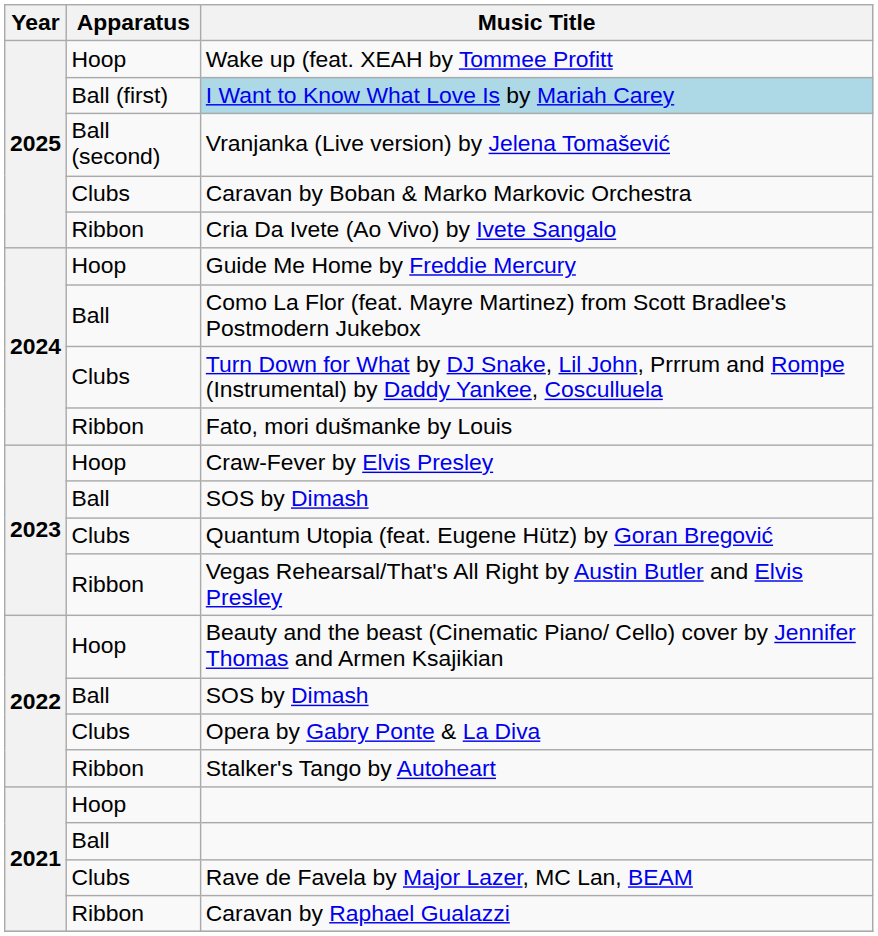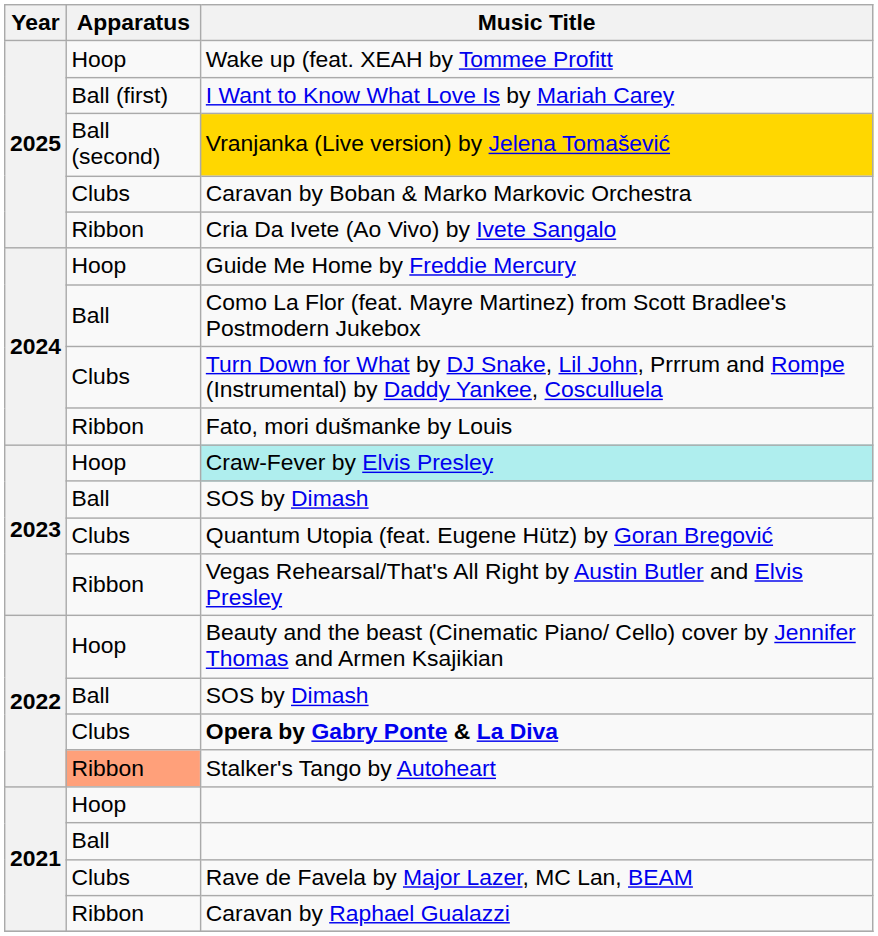(440, 95) lightblue background -> (440, 95) no background
(438, 144) no background -> (438, 144) gold background
(350, 462) no background -> (350, 462) paleturquoise background
(373, 731) normal -> (382, 731) bold
(108, 768) no background -> (108, 768) lightsalmon background
